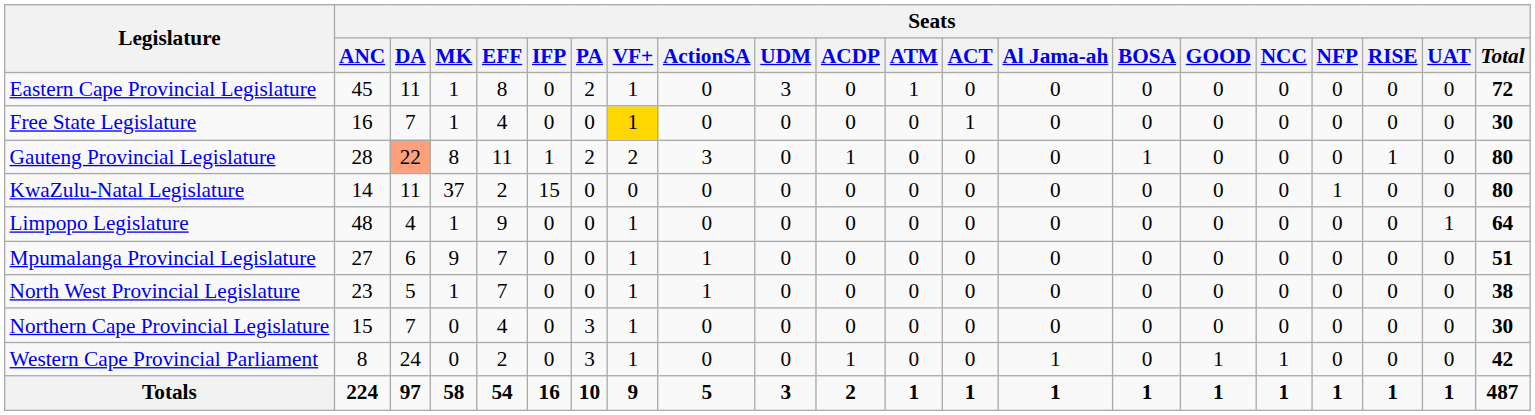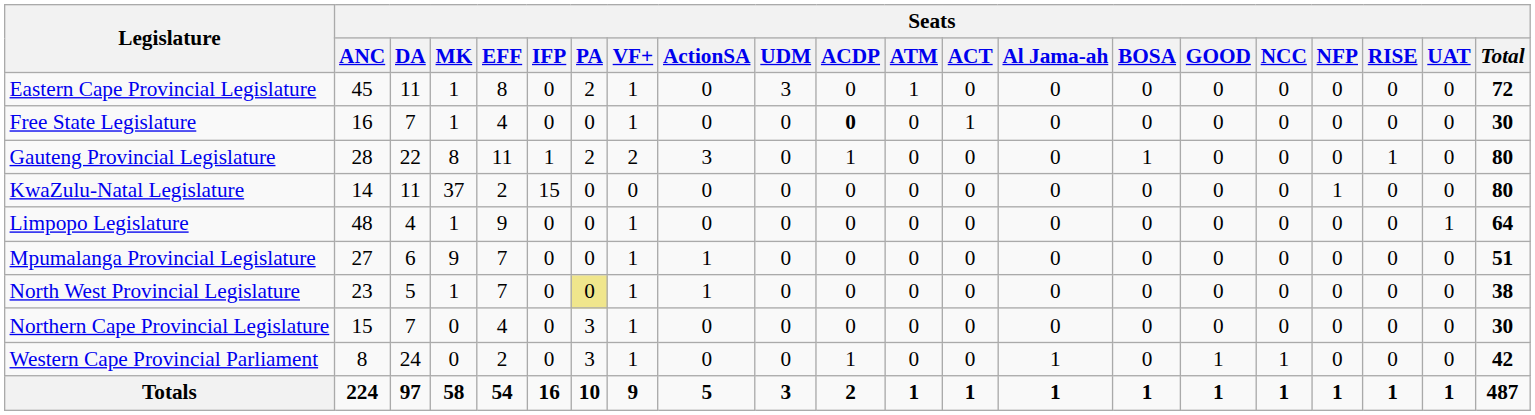(633, 122) gold background -> (633, 122) no background
(850, 122) normal -> (850, 122) bold
(410, 156) lightsalmon background -> (410, 156) no background
(589, 291) no background -> (589, 291) khaki background
